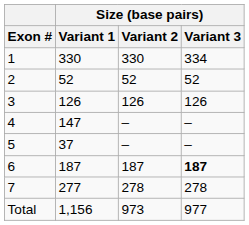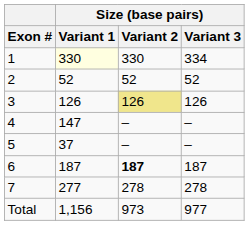(70, 58) no background -> (70, 58) lightyellow background
(133, 101) no background -> (133, 101) khaki background
(133, 166) normal -> (133, 166) bold
(196, 166) bold -> (196, 166) normal
